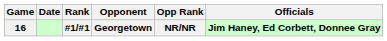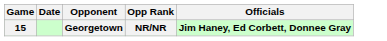- column: (77, 12)
(20, 28) 16 -> (20, 28) 15
